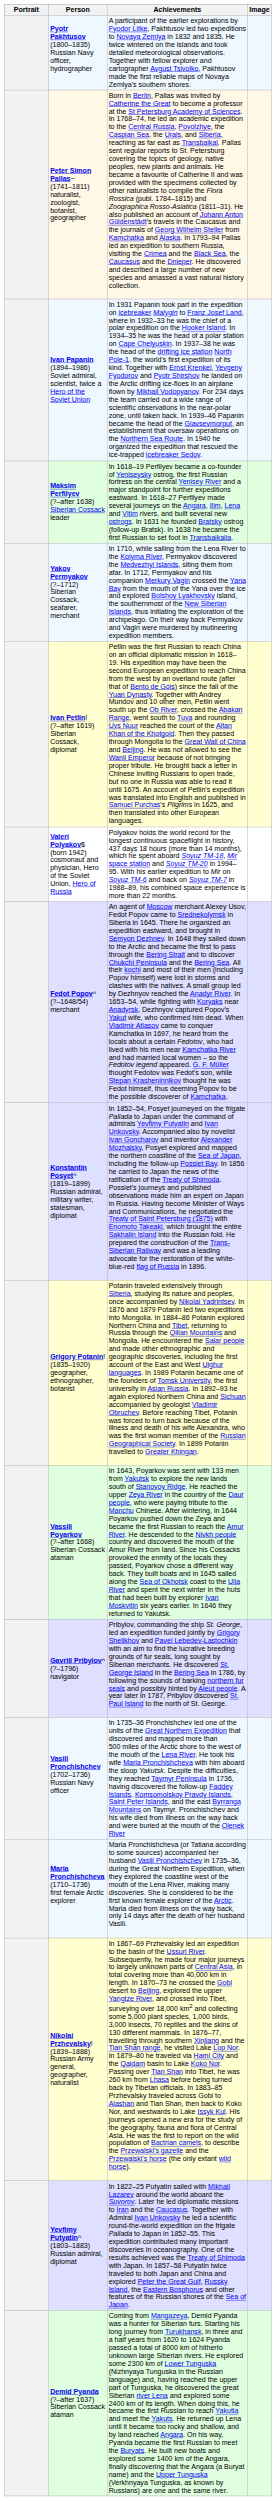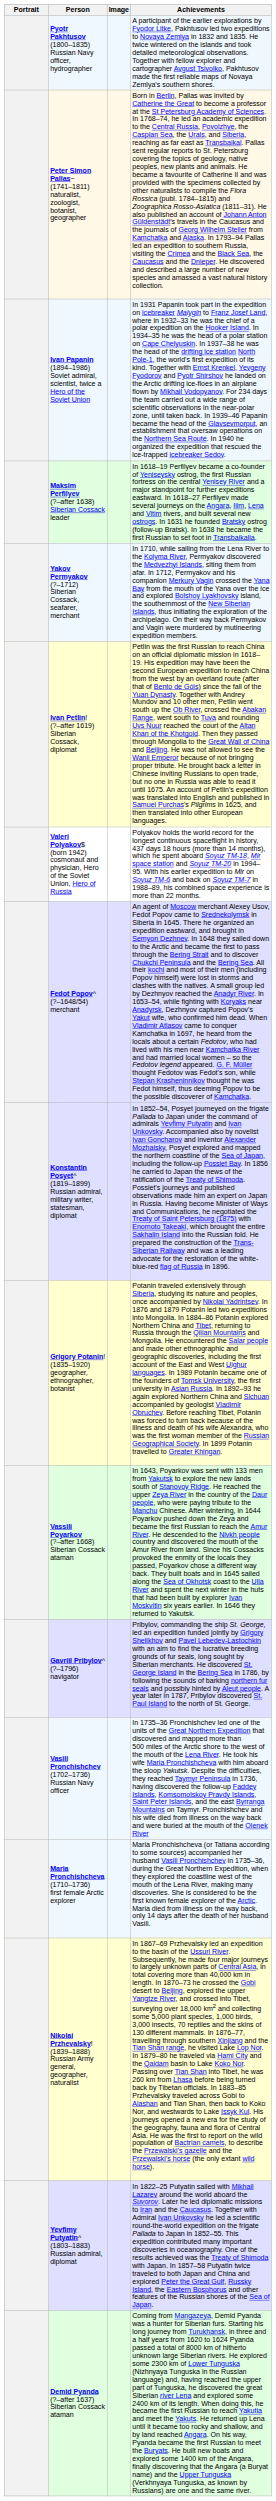columns swapped: (177, 10) <-> (260, 10)
